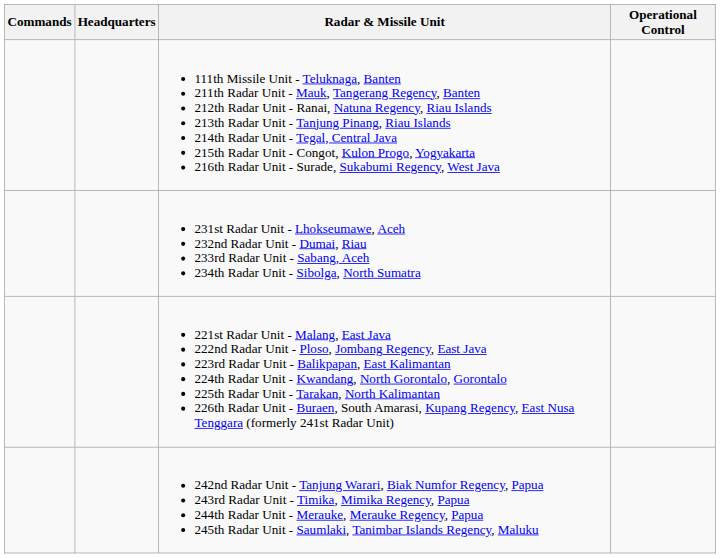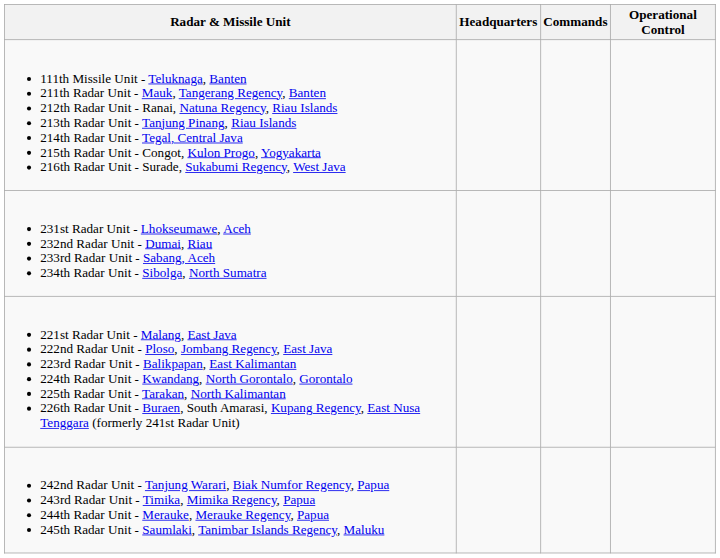columns swapped: (40, 22) <-> (385, 22)
